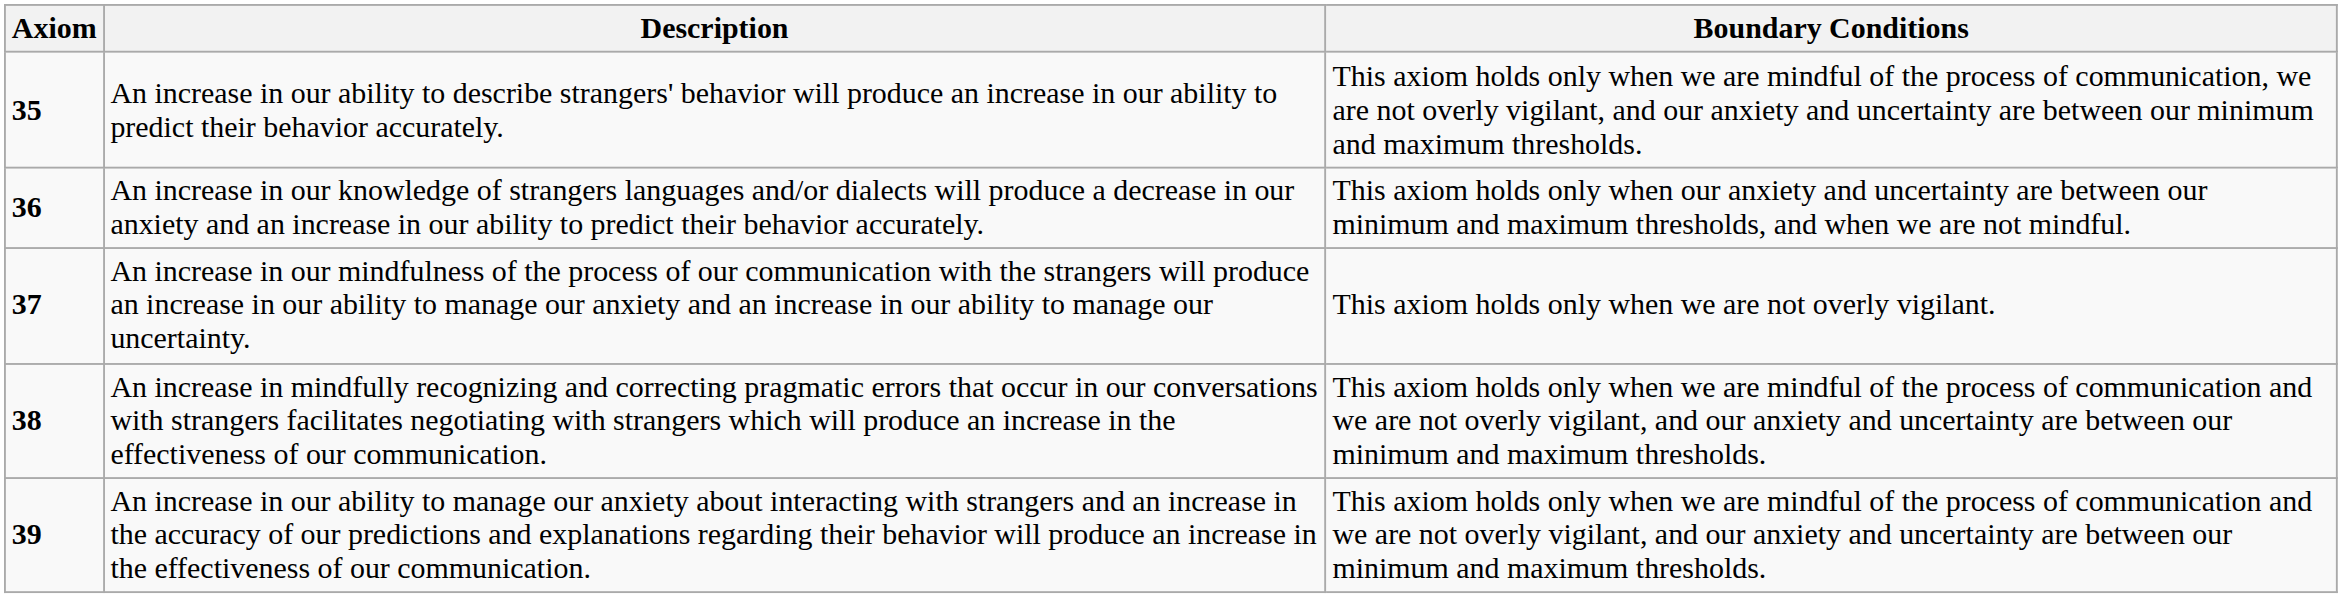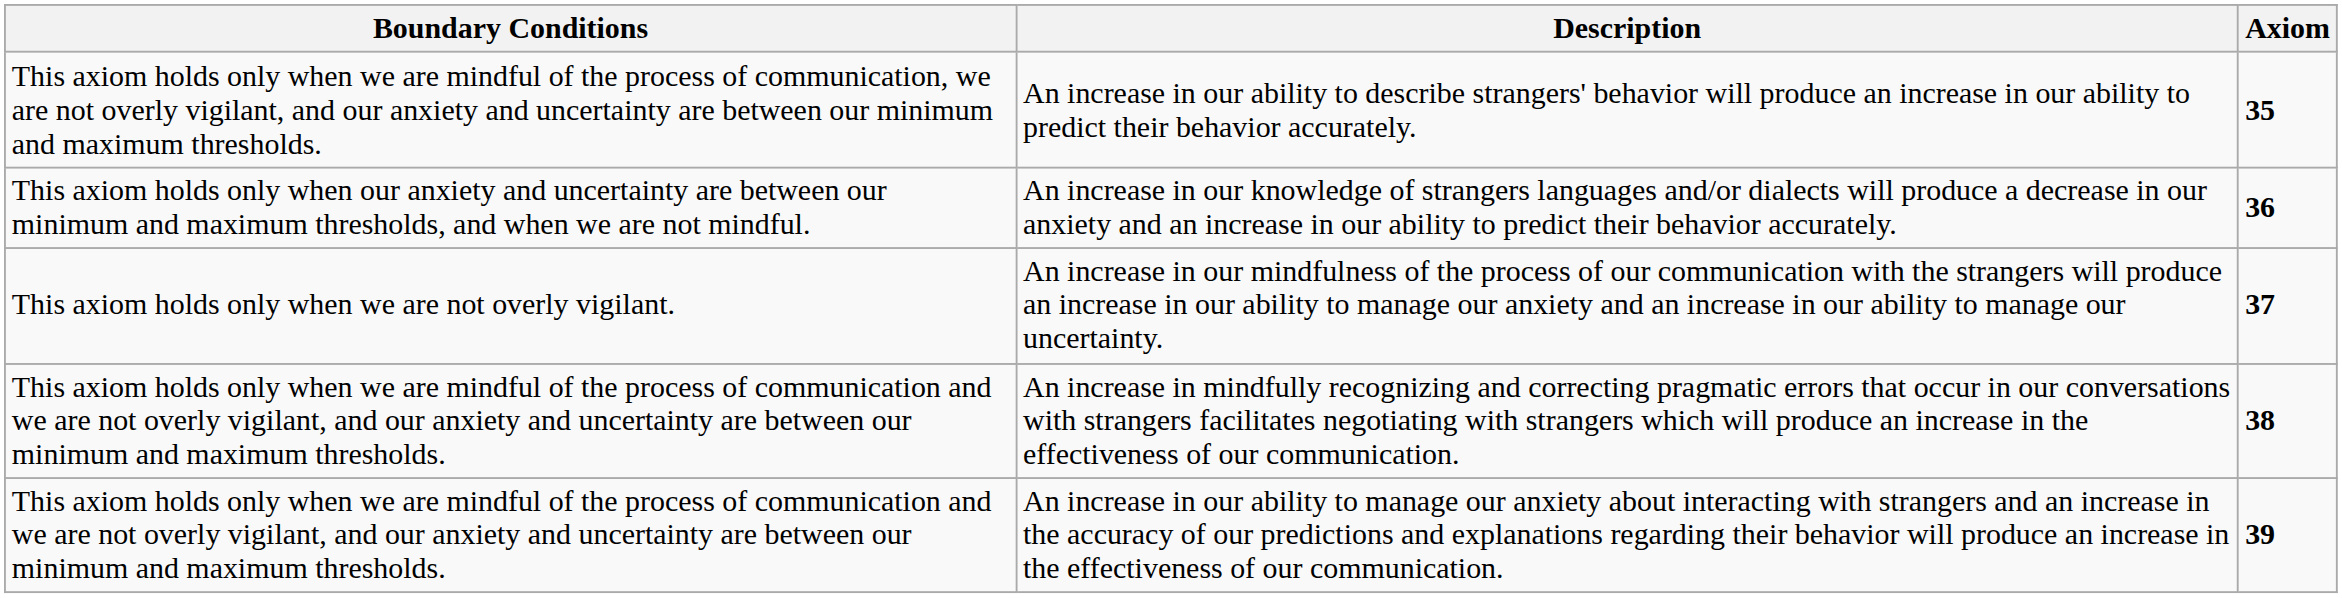columns swapped: (54, 28) <-> (1831, 28)
